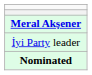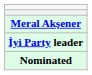(46, 42) normal -> (46, 42) bold
